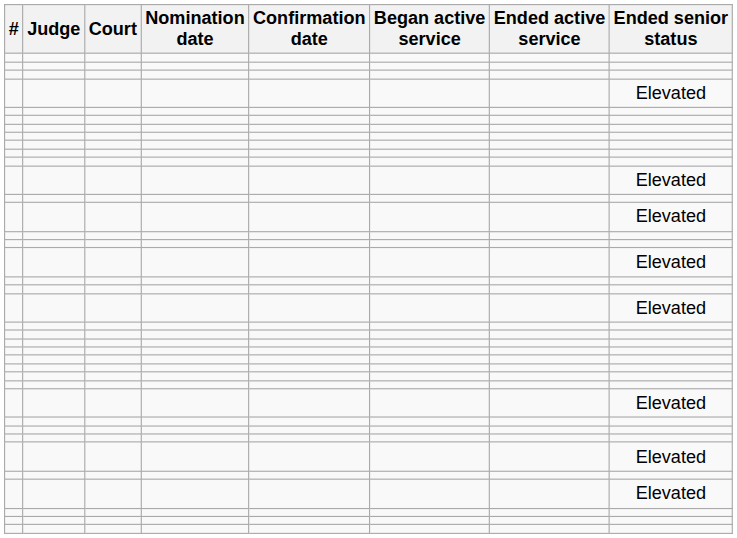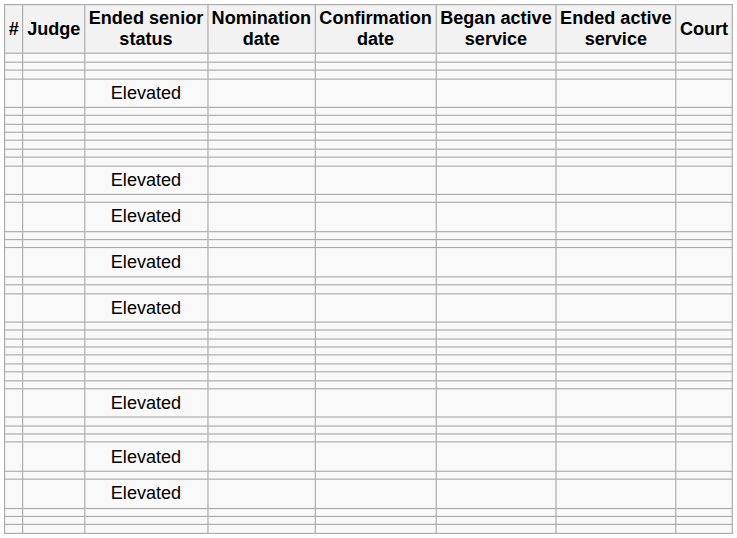columns swapped: (113, 29) <-> (671, 29)
